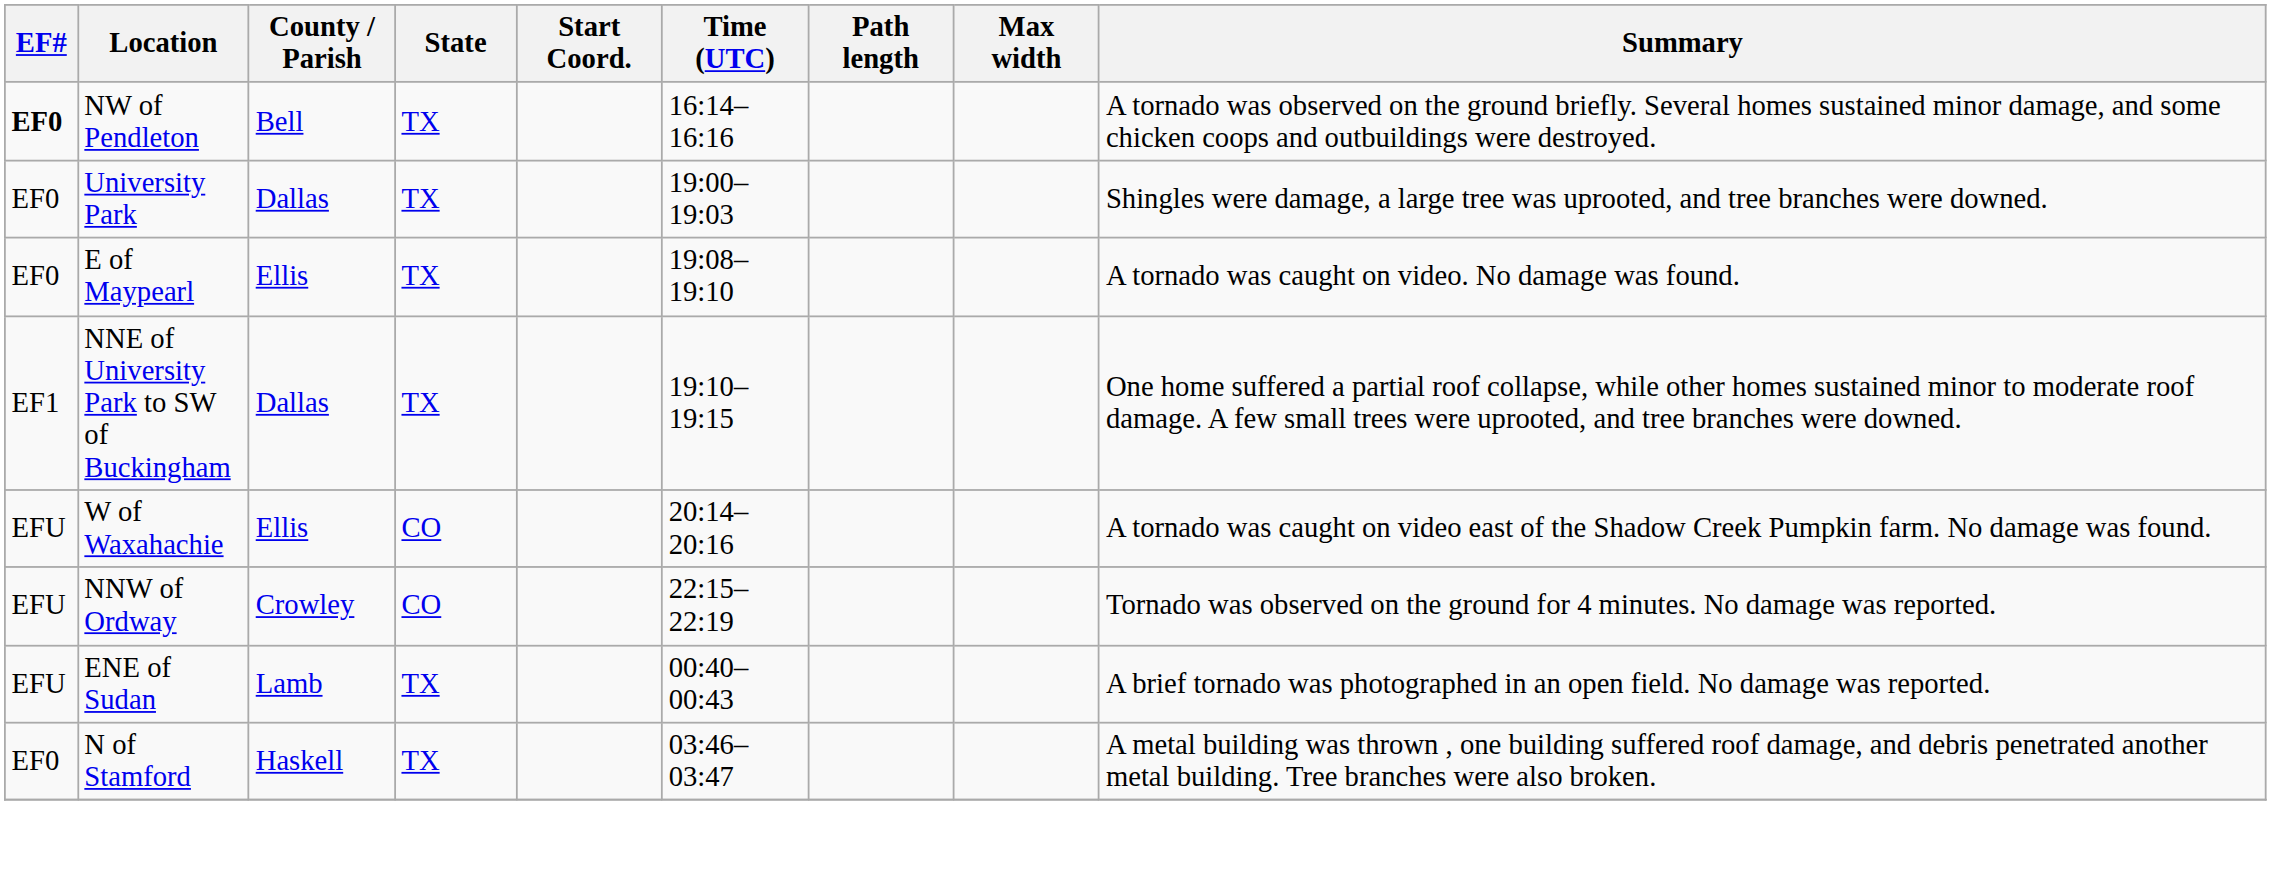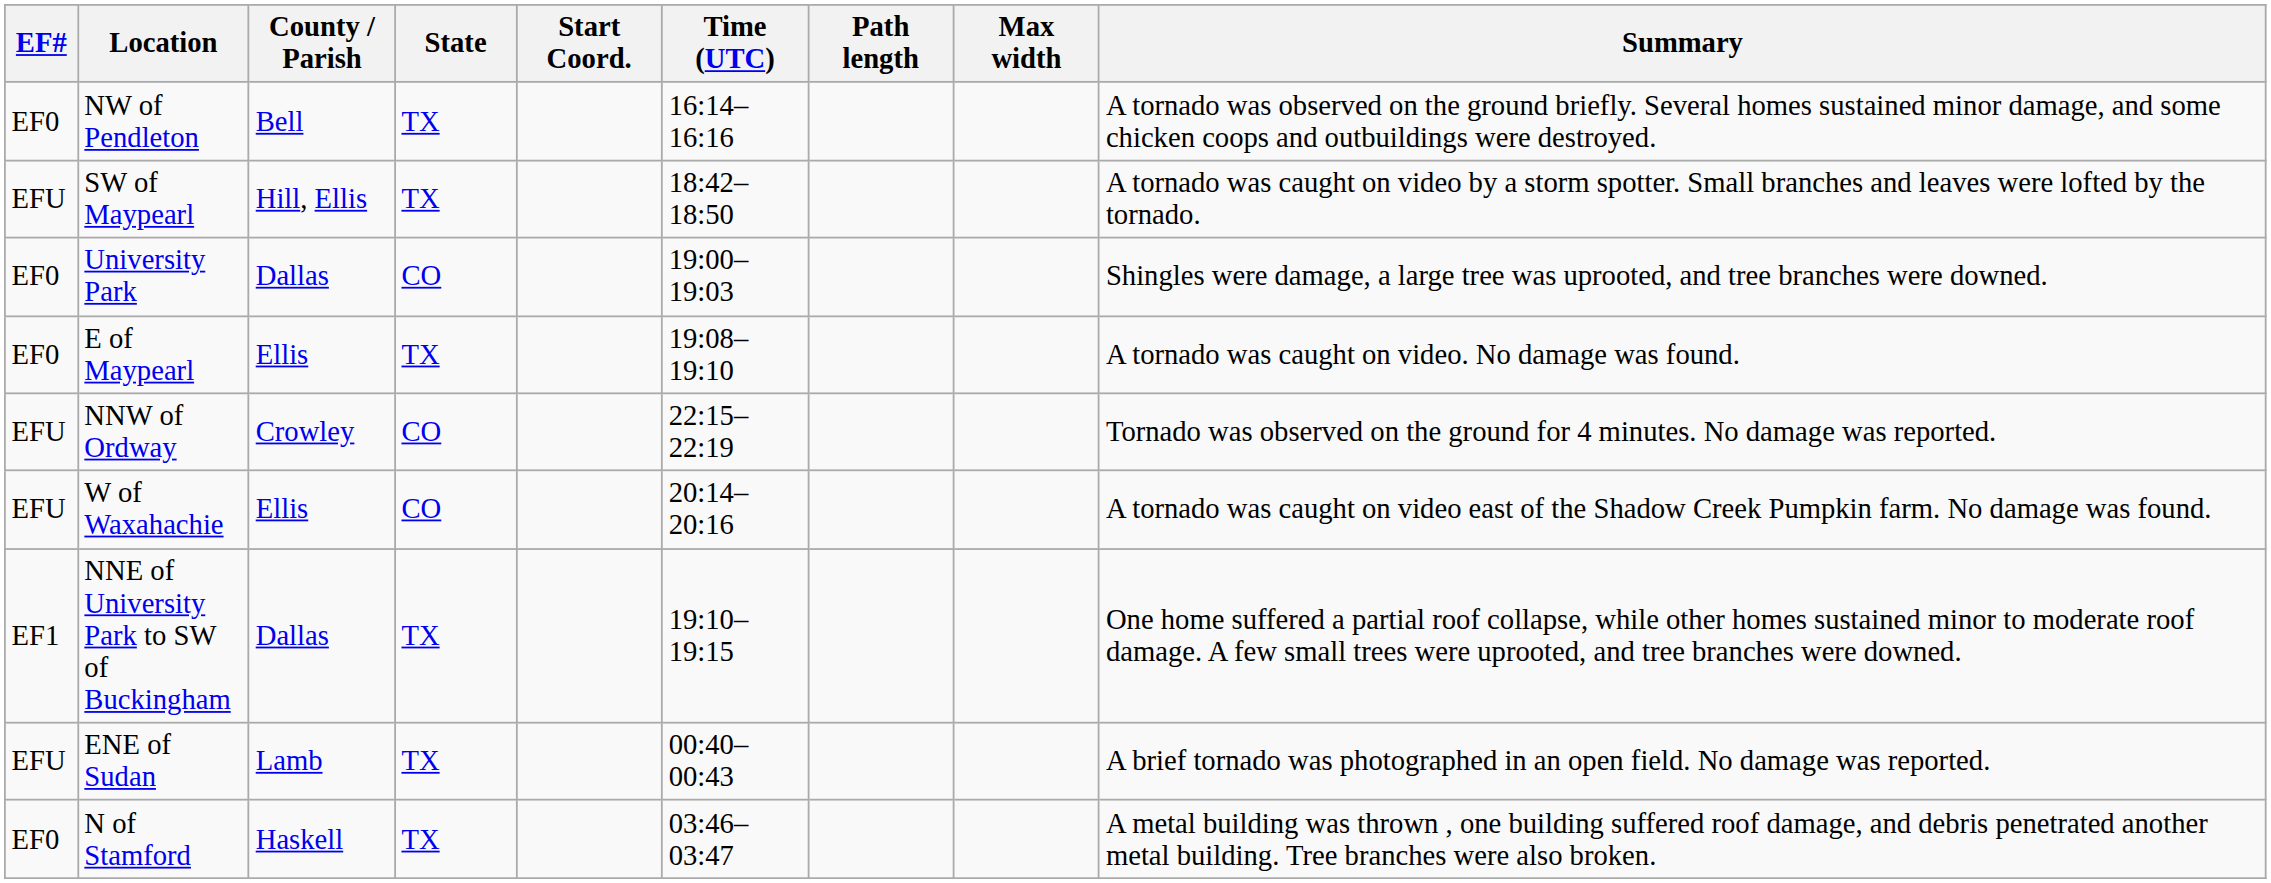(37, 120) bold -> (35, 120) normal
+ row: (139, 198)
(421, 198) TX -> (421, 276) CO
rows swapped: (158, 402) <-> (134, 605)
